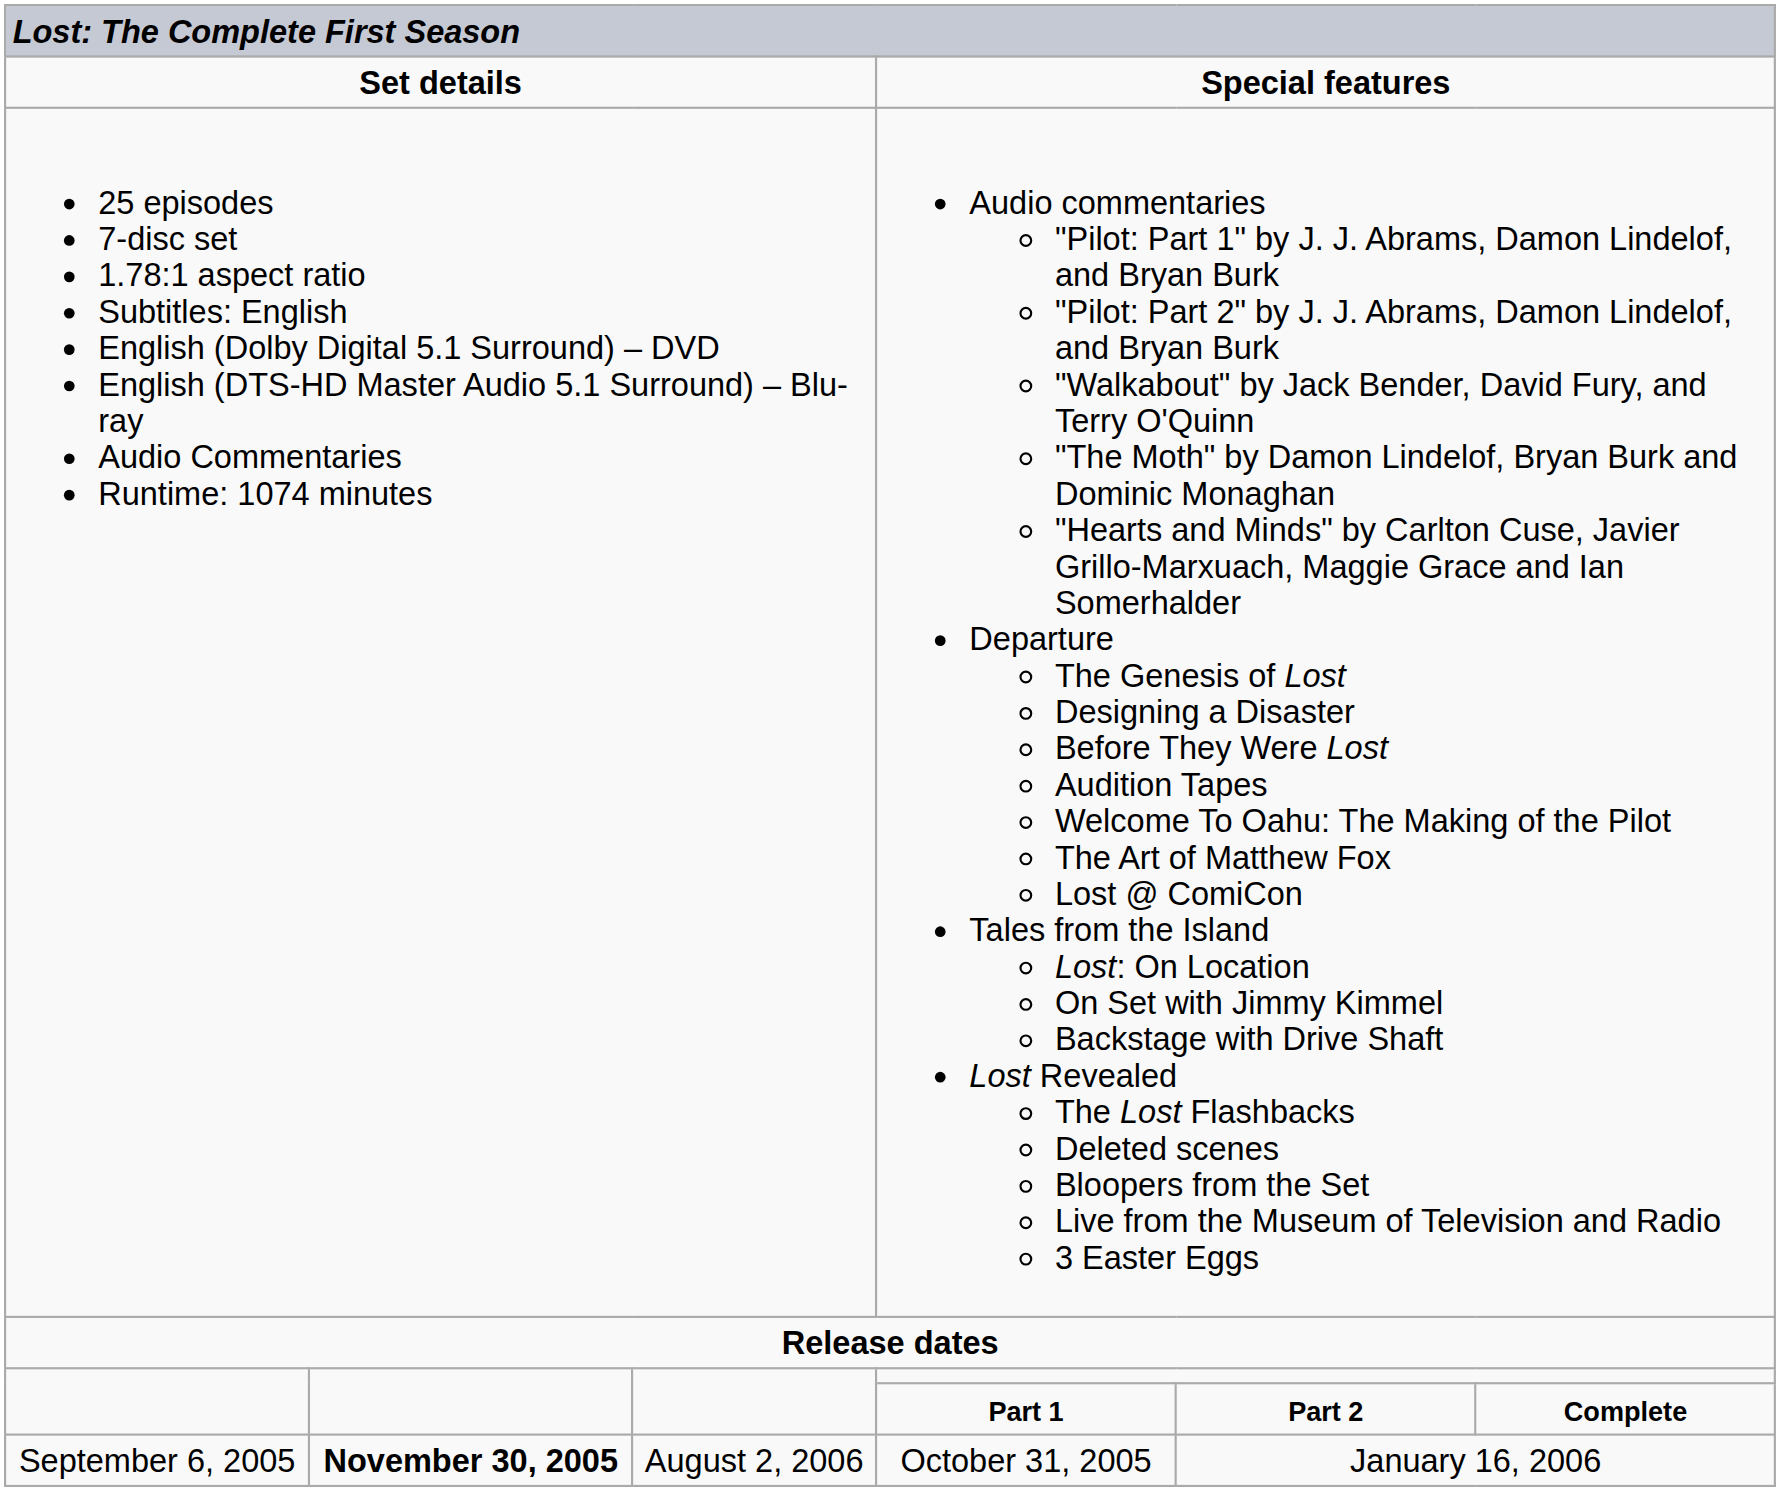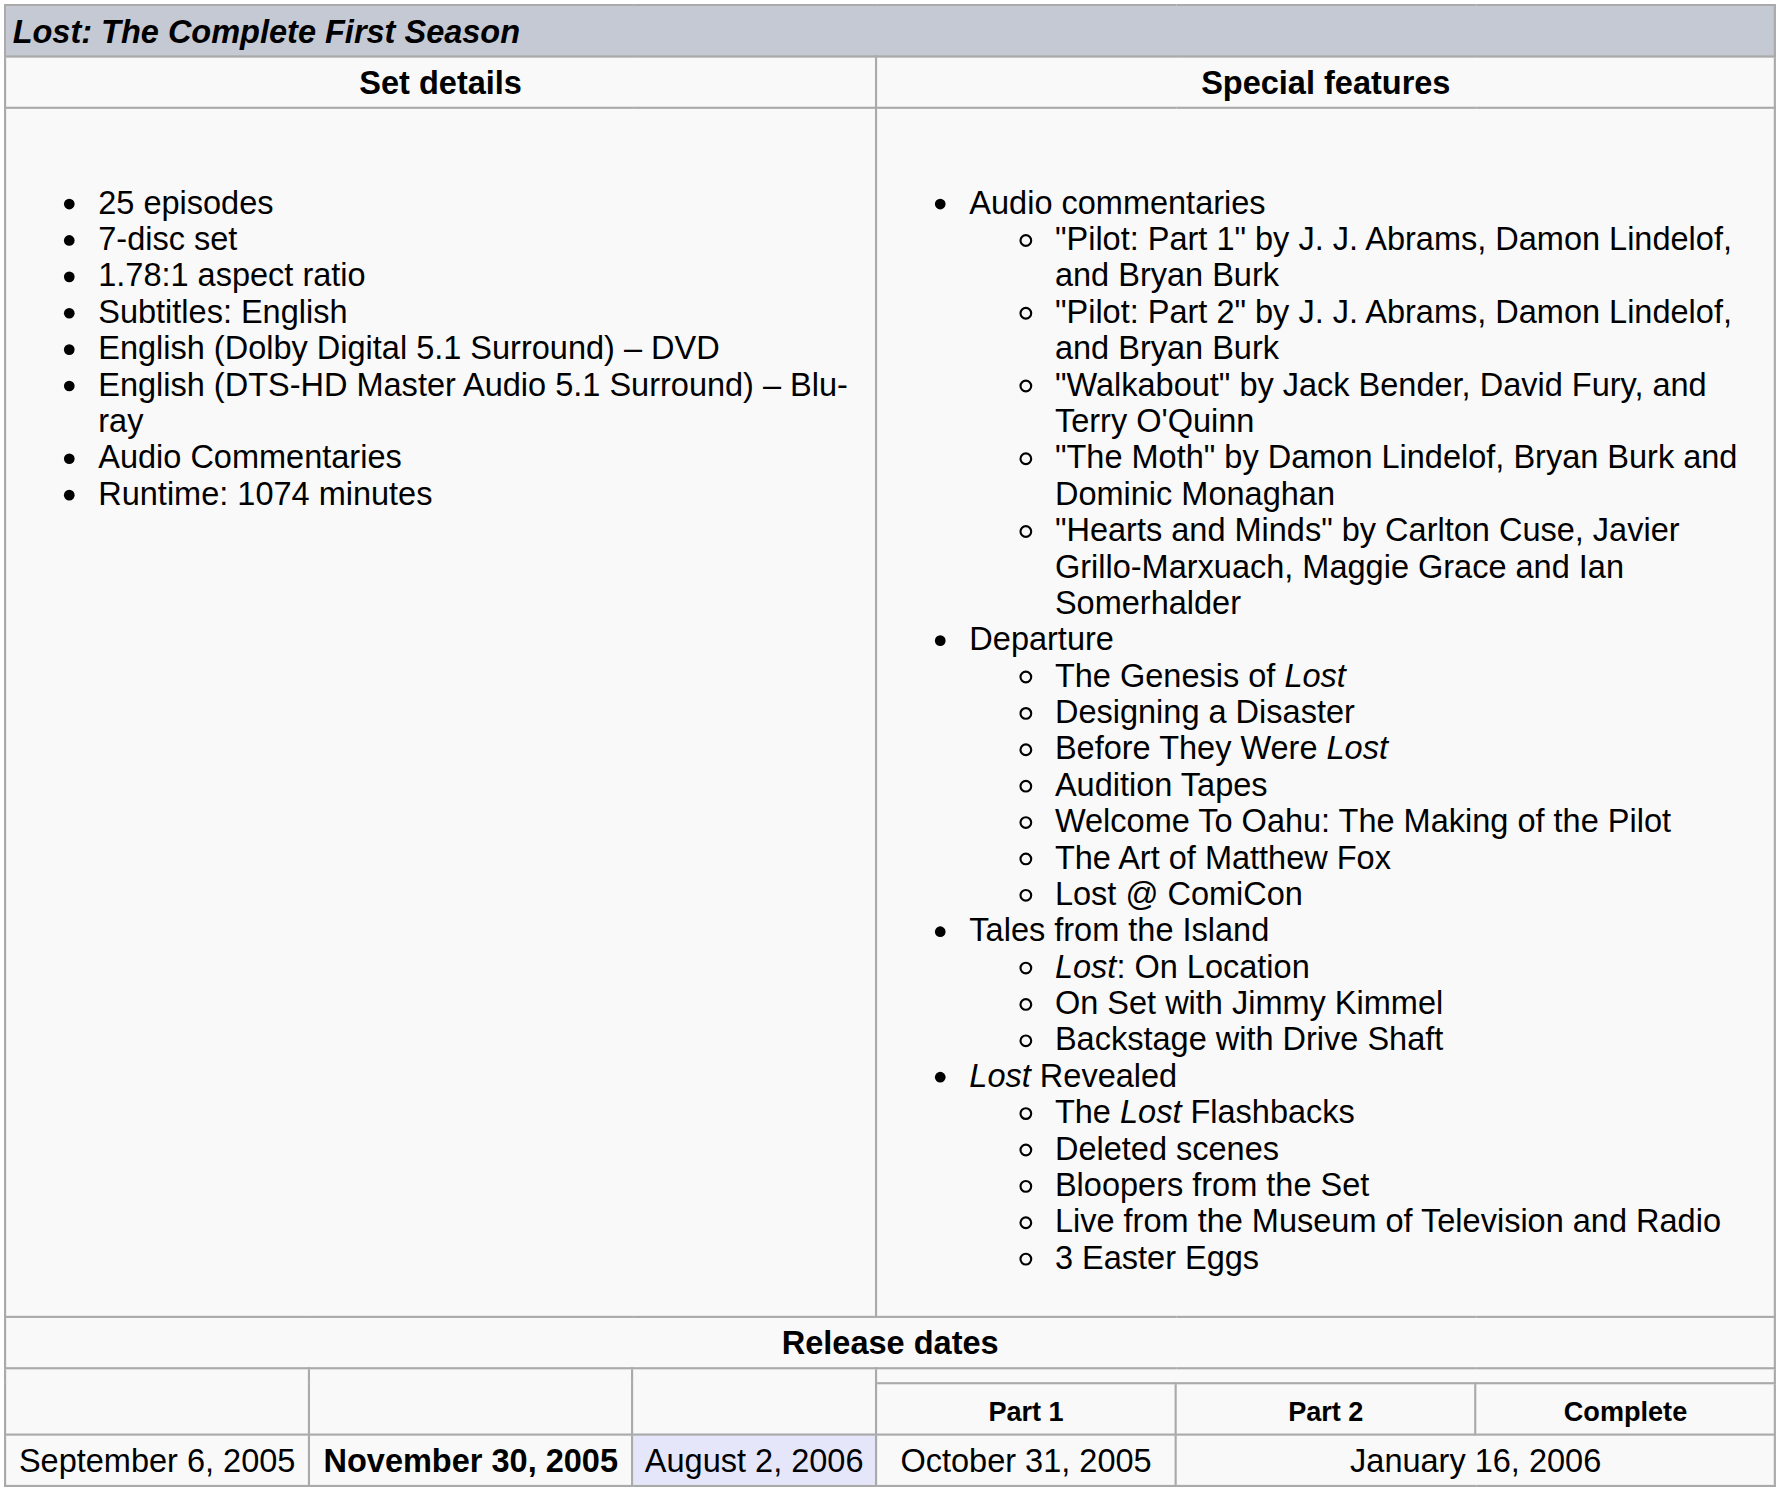(754, 1460) no background -> (754, 1460) lavender background
